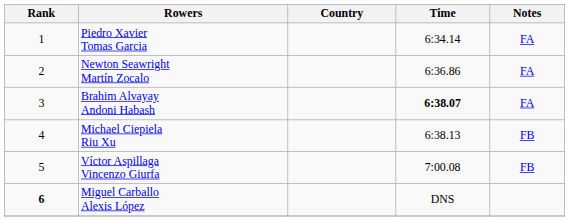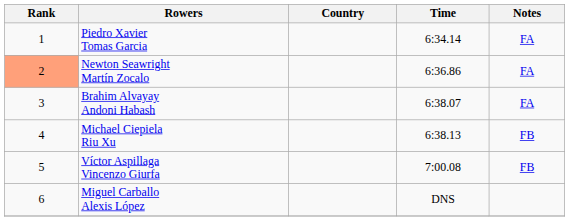(41, 71) no background -> (41, 71) lightsalmon background
(443, 103) bold -> (443, 103) normal
(41, 199) bold -> (41, 199) normal
